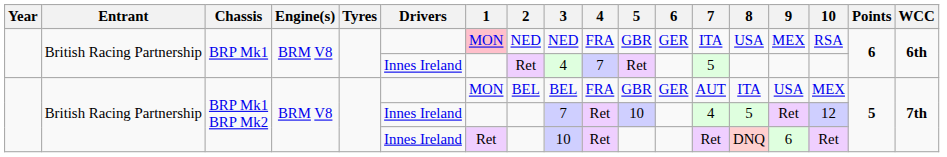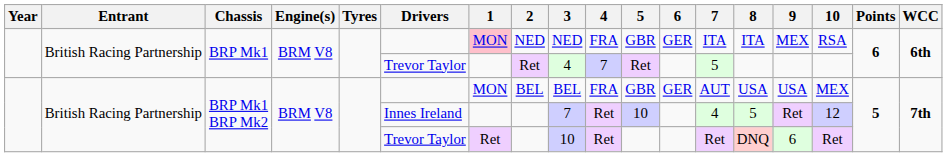(749, 40) USA -> (753, 40) ITA
(423, 65) Innes Ireland -> (425, 65) Trevor Taylor
(749, 89) ITA -> (753, 89) USA
(423, 138) Innes Ireland -> (425, 138) Trevor Taylor
